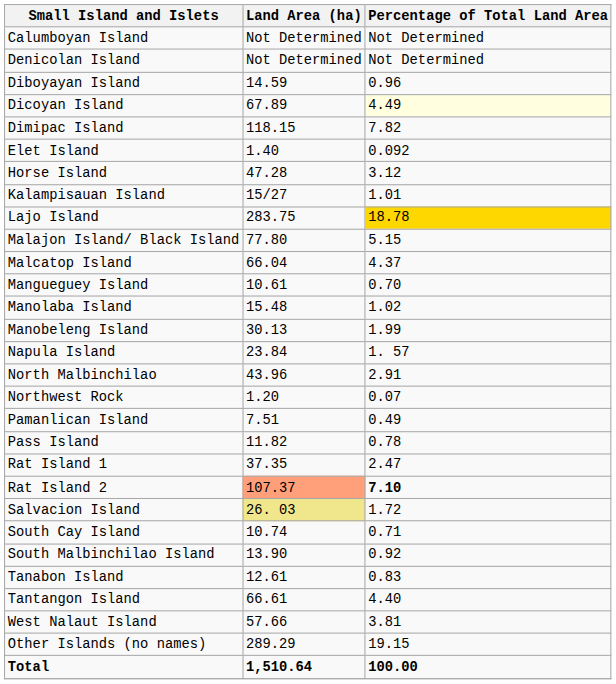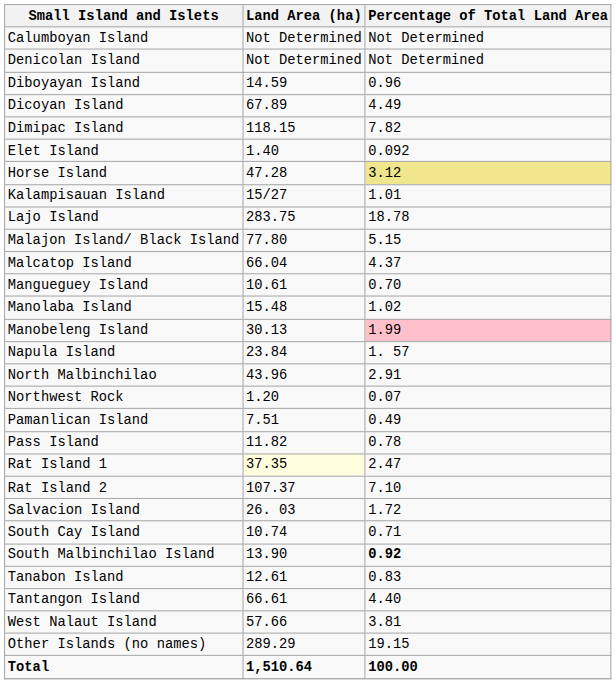(385, 106) lightyellow background -> (385, 106) no background
(385, 173) no background -> (385, 173) khaki background
(389, 218) gold background -> (389, 218) no background
(385, 330) no background -> (385, 330) pink background
(267, 465) no background -> (267, 465) lightyellow background
(271, 487) lightsalmon background -> (271, 487) no background
(385, 487) bold -> (385, 487) normal
(271, 510) khaki background -> (271, 510) no background
(385, 555) normal -> (385, 555) bold
